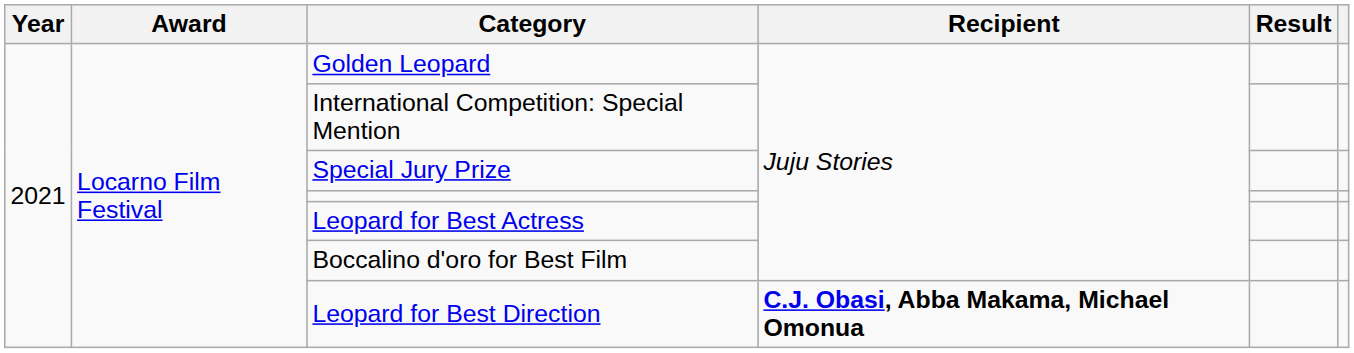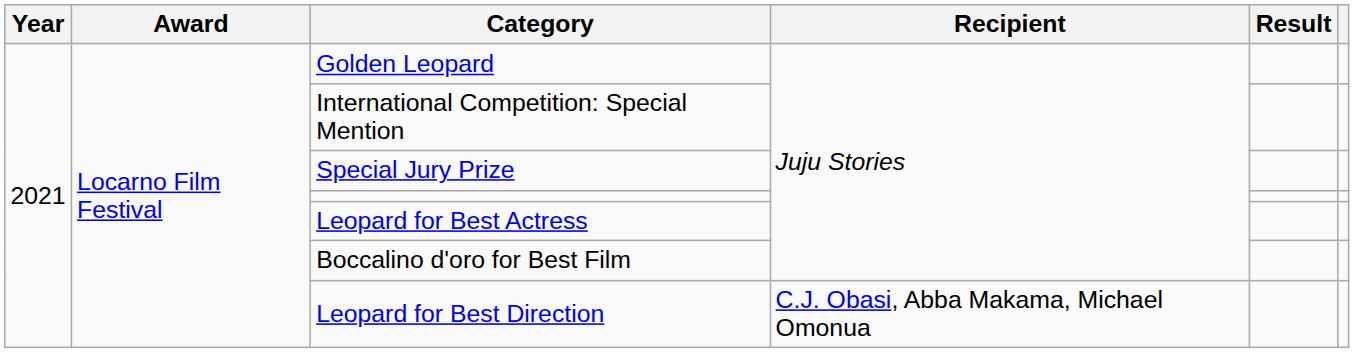(966, 313) bold -> (969, 313) normal
